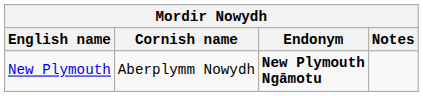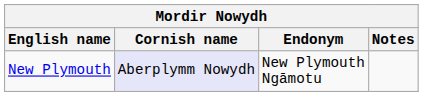(186, 71) no background -> (186, 71) lavender background
(313, 71) bold -> (313, 71) normal
